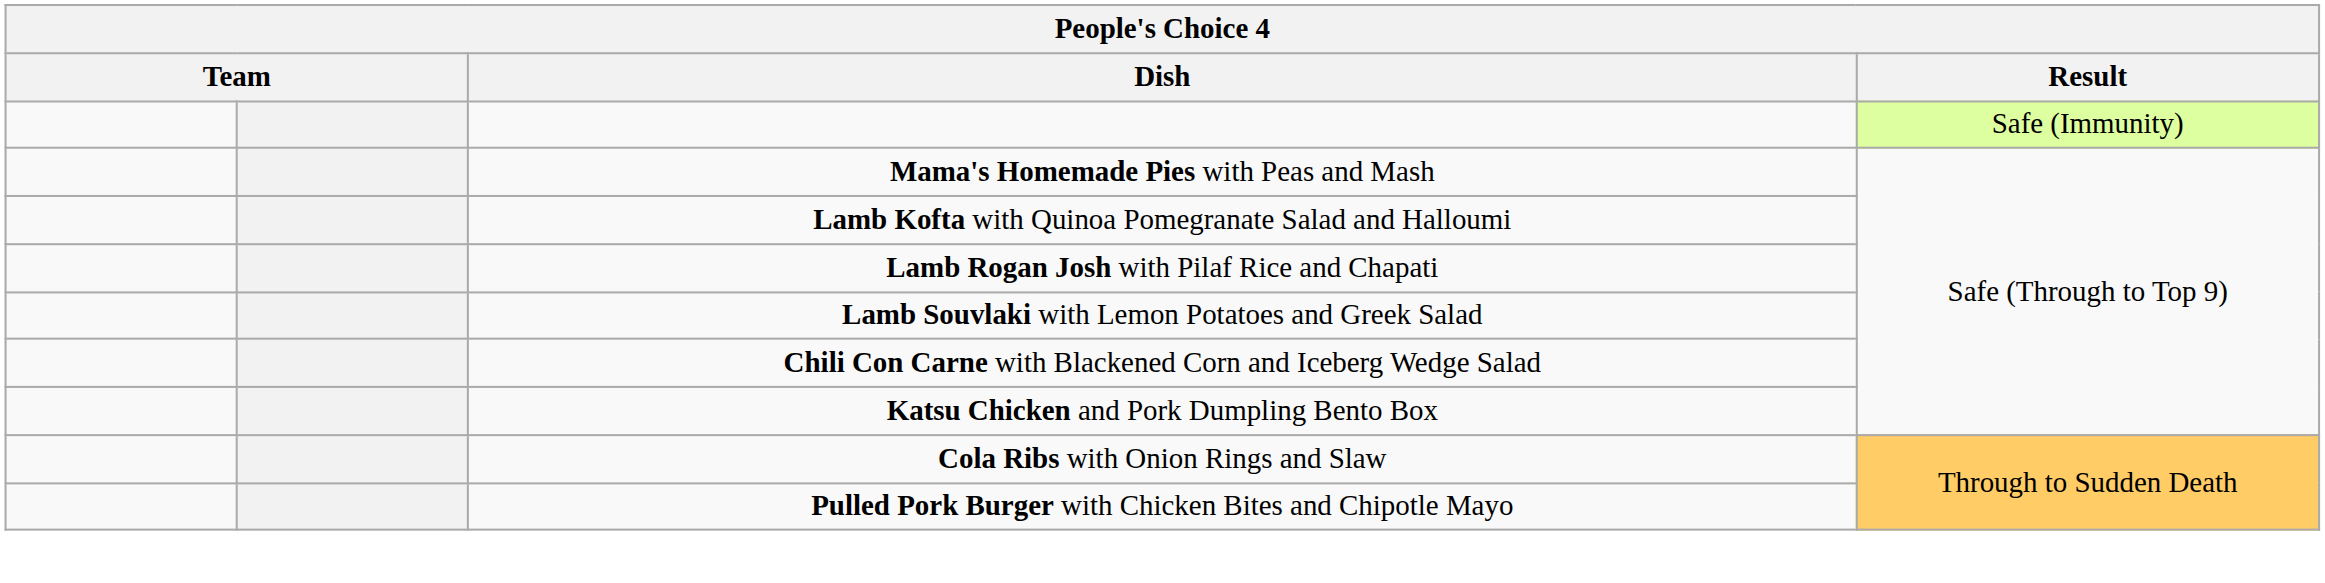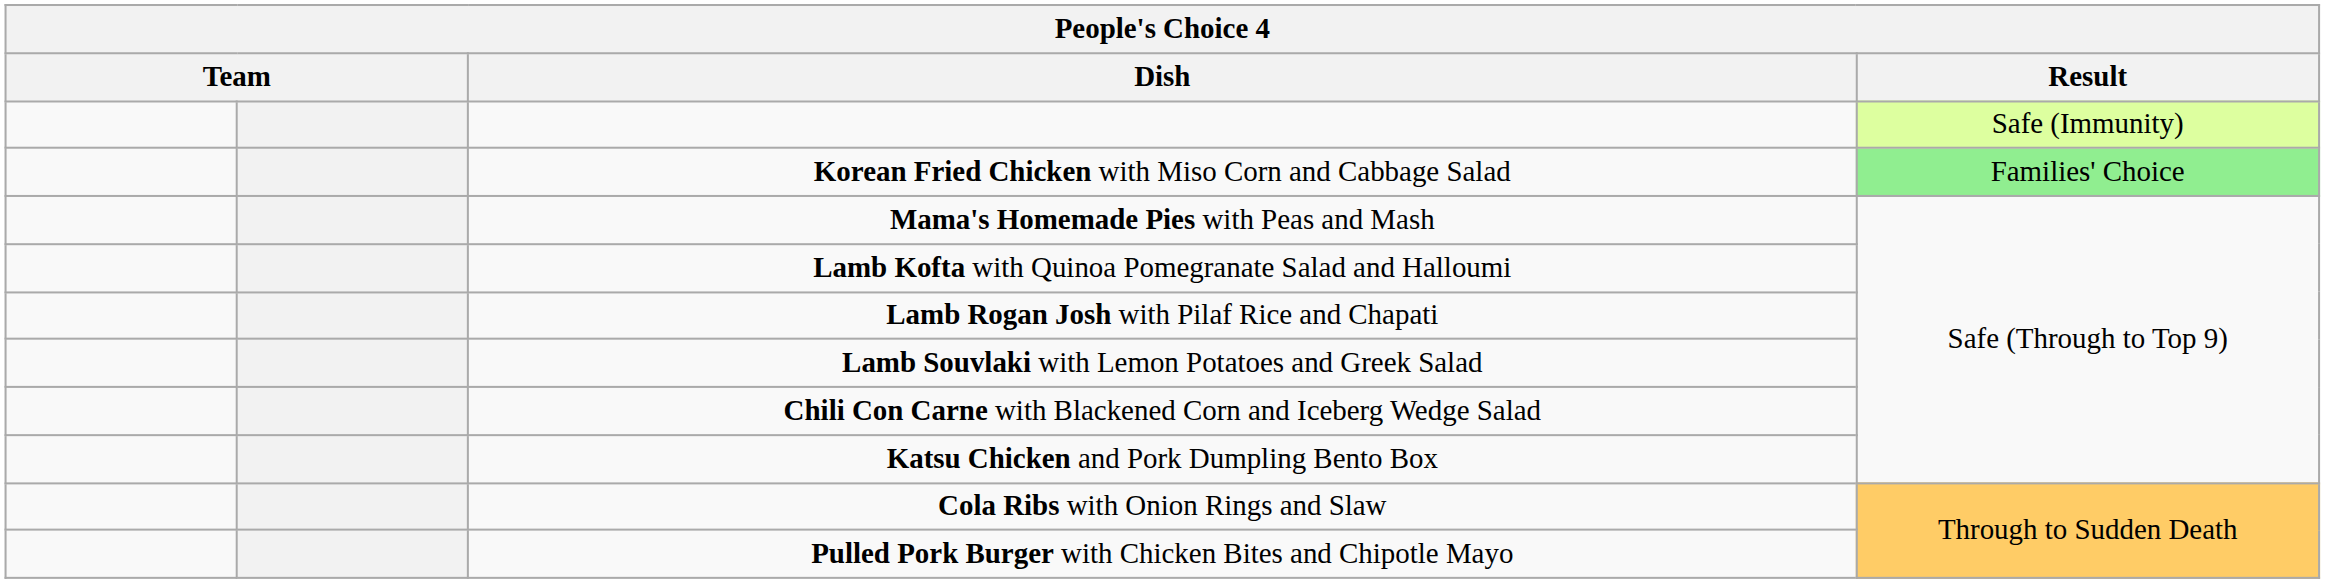+ row: (1162, 171)
